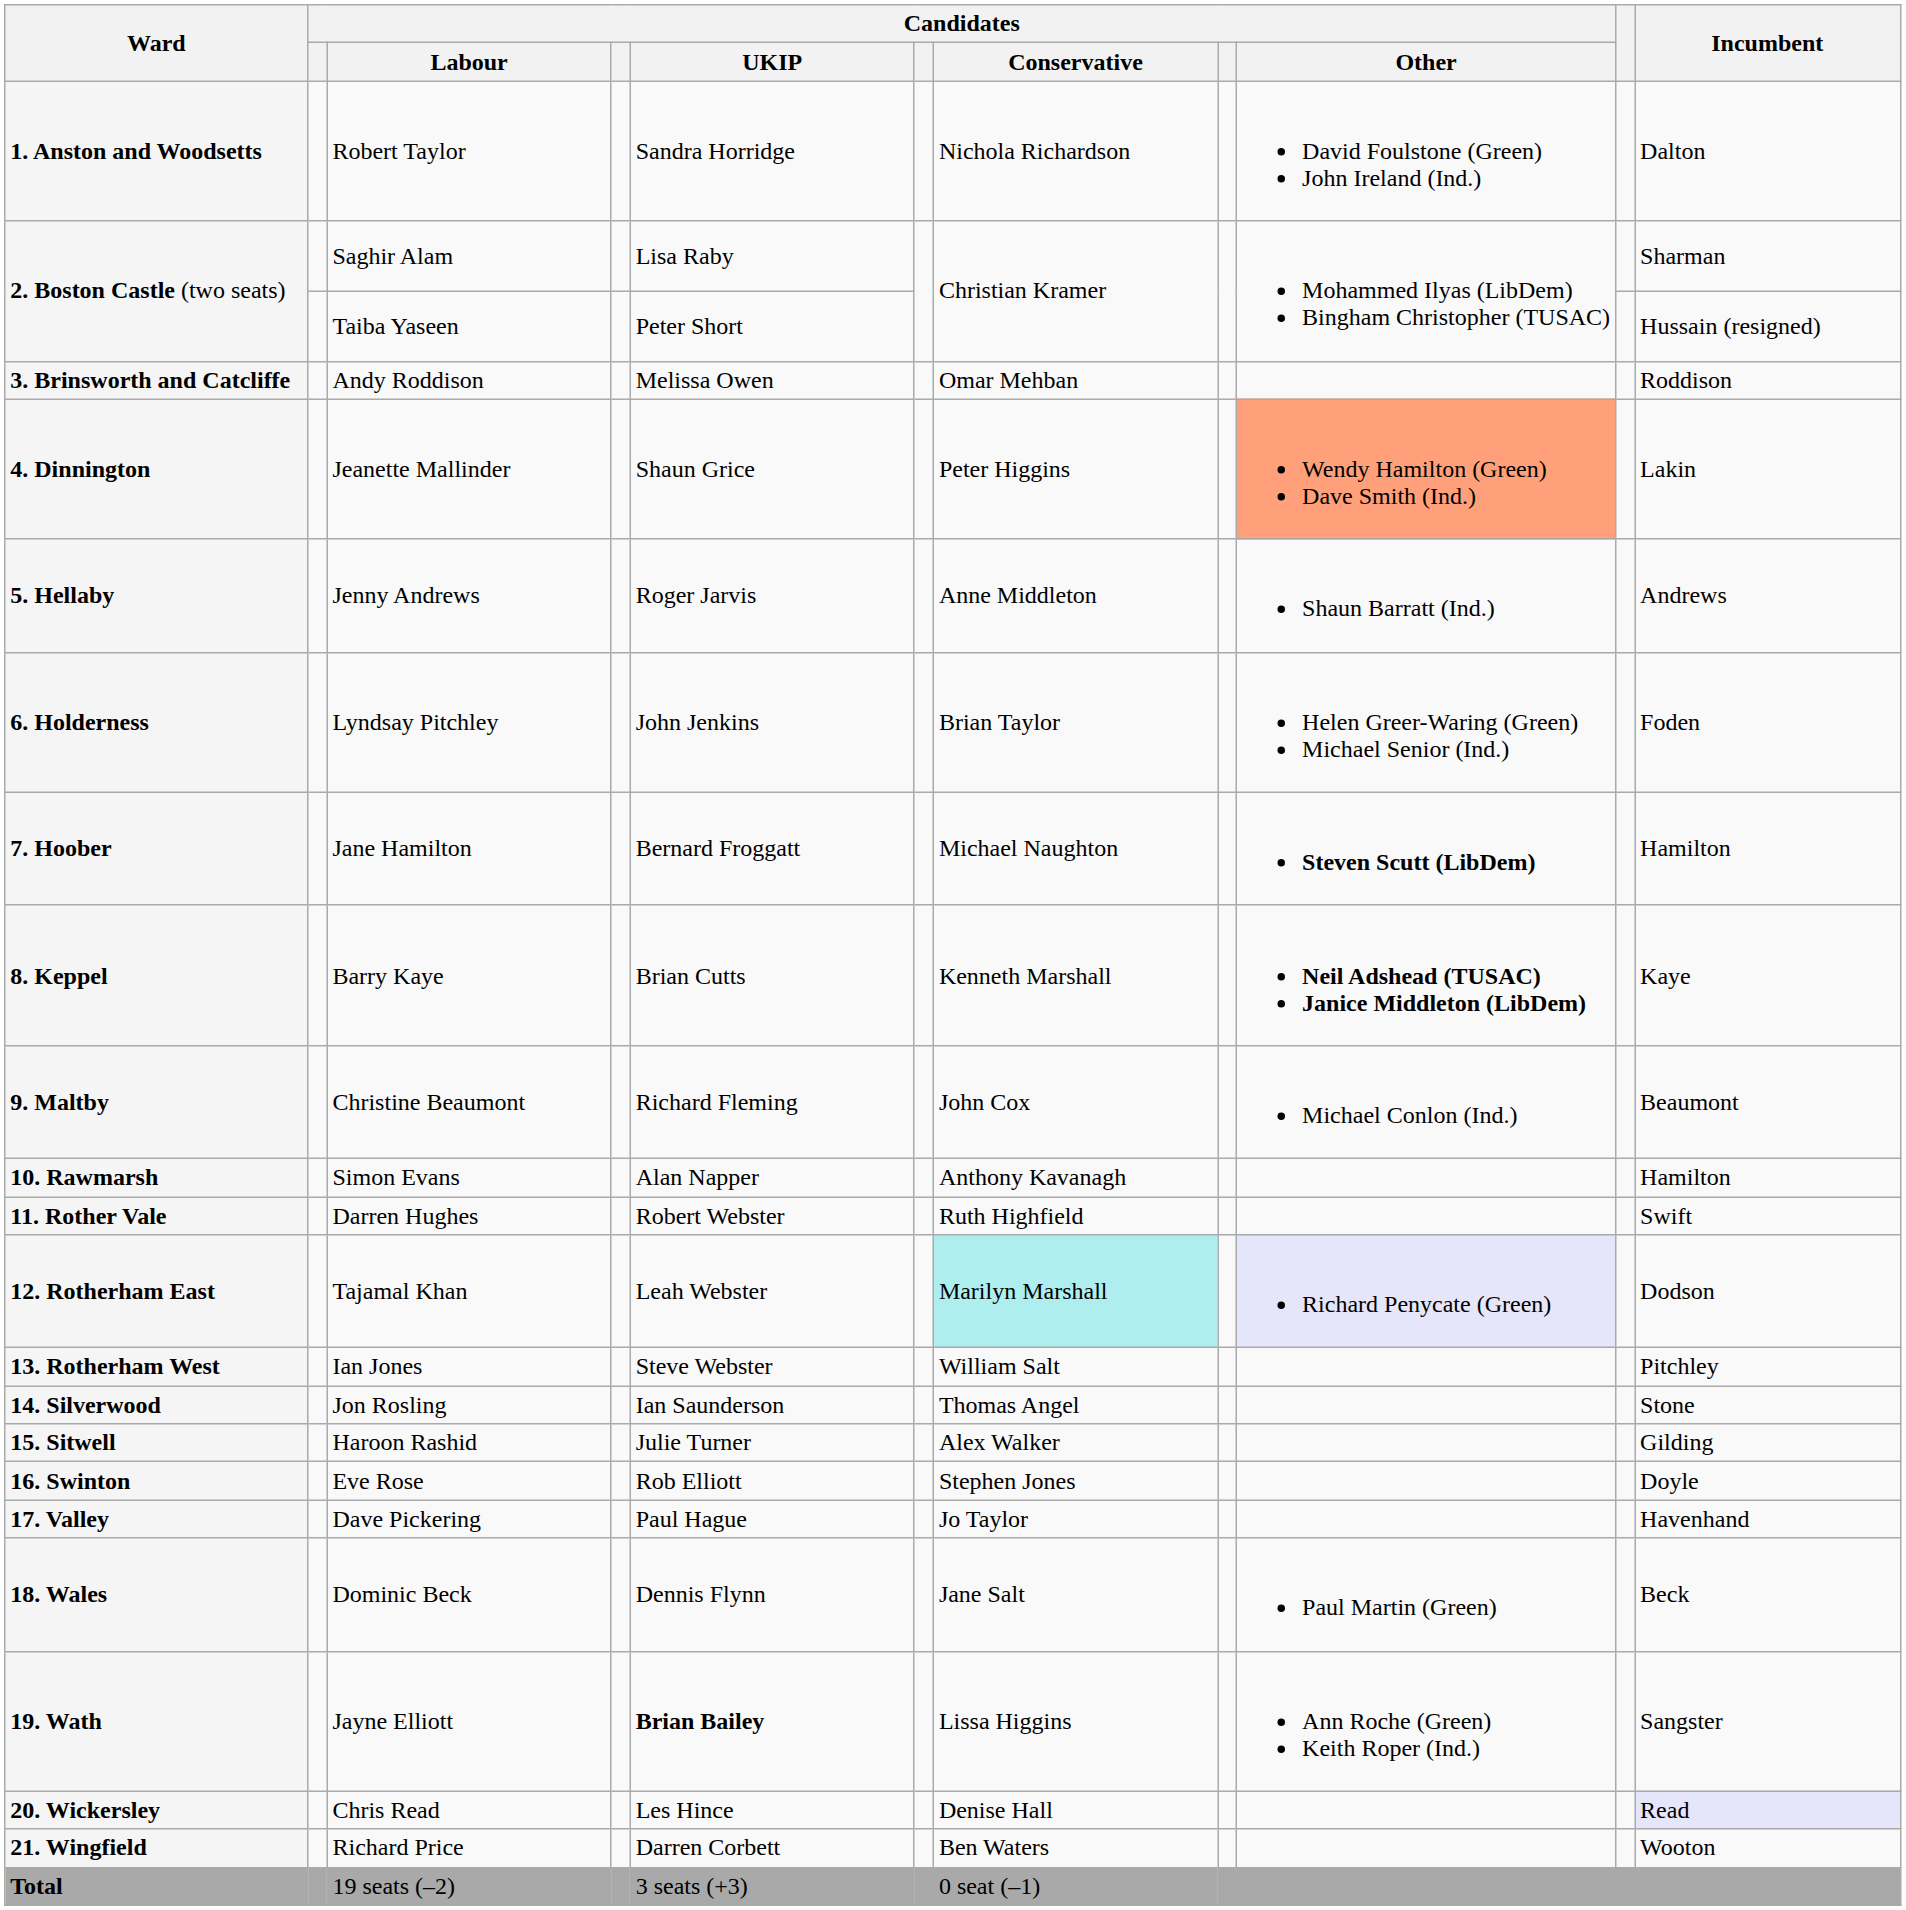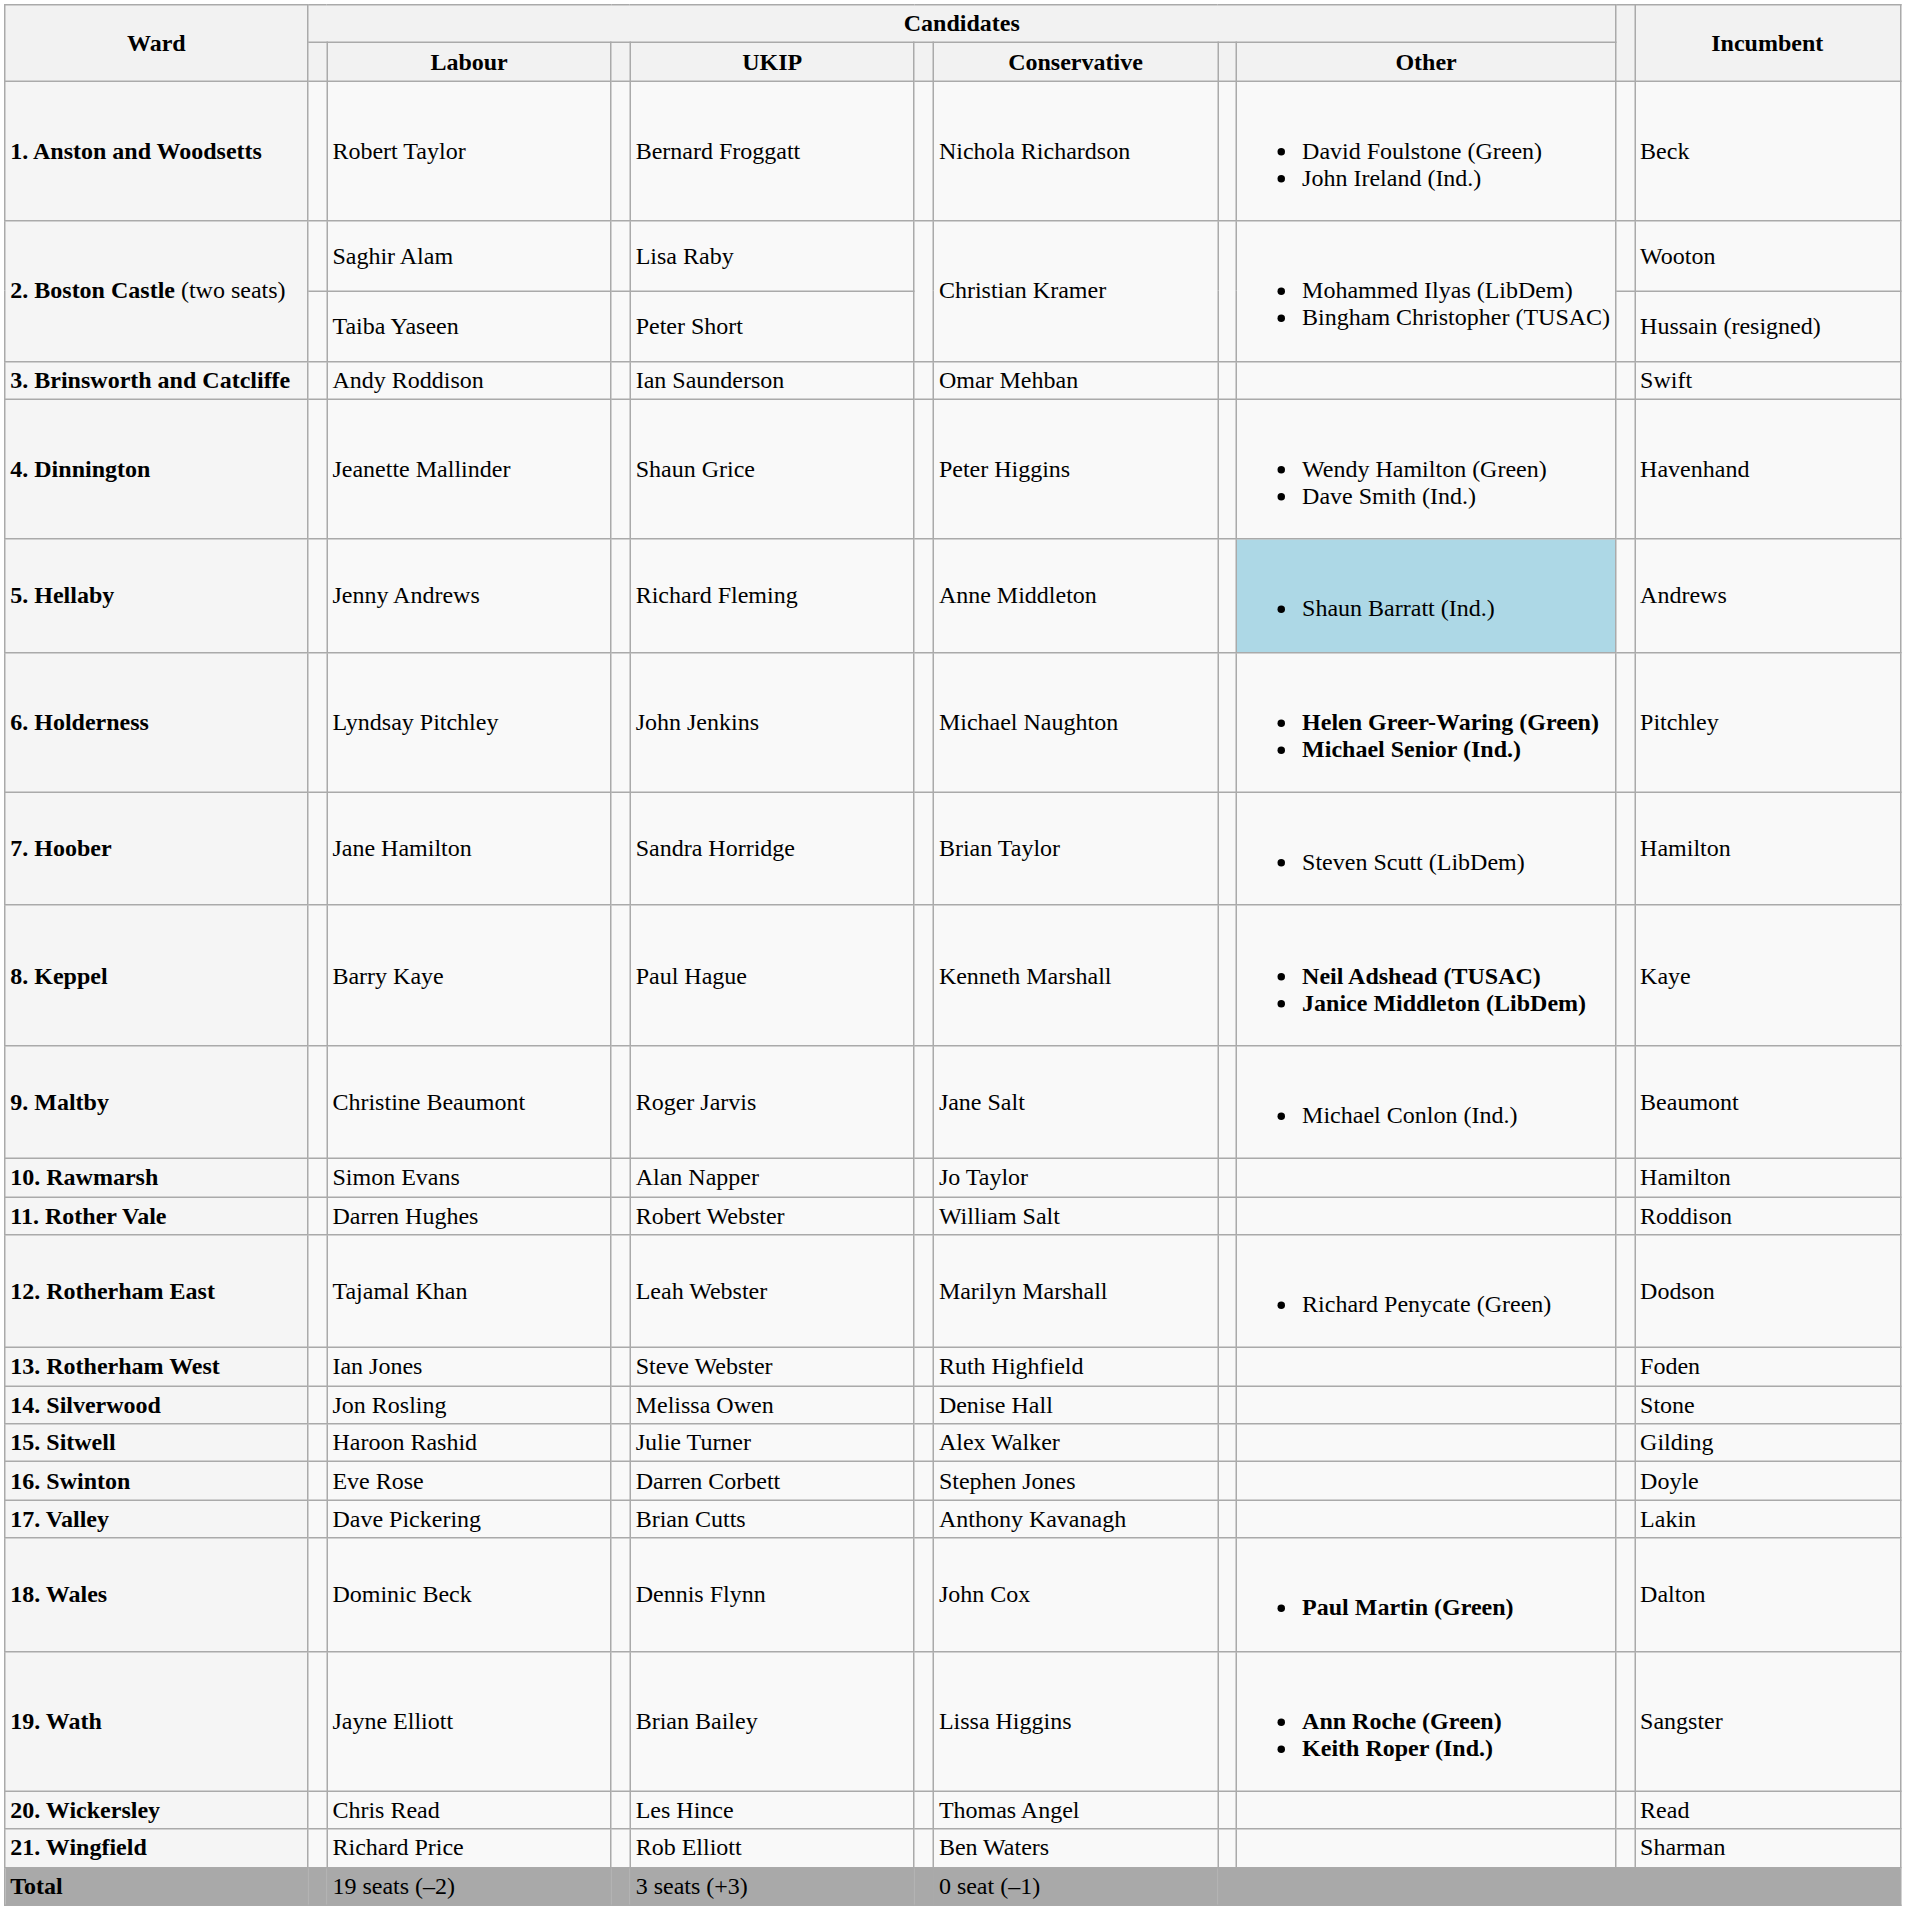(715, 150) Sandra Horridge -> (718, 150) Bernard Froggatt
(1673, 150) Dalton -> (1665, 150) Beck
(1683, 255) Sharman -> (1678, 255) Wooton
(705, 379) Melissa Owen -> (710, 379) Ian Saunderson
(1686, 379) Roddison -> (1666, 379) Swift
(1426, 483) lightsalmon background -> (1426, 483) no background
(1668, 468) Lakin -> (1695, 468) Havenhand
(696, 595) Roger Jarvis -> (717, 595) Richard Fleming
(1426, 609) no background -> (1426, 609) lightblue background
(999, 721) Brian Taylor -> (1029, 721) Michael Naughton
(1426, 736) normal -> (1426, 736) bold
(1670, 721) Foden -> (1679, 721) Pitchley
(718, 848) Bernard Froggatt -> (715, 848) Sandra Horridge
(1029, 848) Michael Naughton -> (999, 848) Brian Taylor
(1426, 862) bold -> (1426, 862) normal
(691, 975) Brian Cutts -> (691, 975) Paul Hague
(717, 1101) Richard Fleming -> (696, 1101) Roger Jarvis
(985, 1101) John Cox -> (982, 1101) Jane Salt
(1033, 1177) Anthony Kavanagh -> (983, 1177) Jo Taylor
(1011, 1215) Ruth Highfield -> (999, 1215) William Salt
(1666, 1215) Swift -> (1686, 1215) Roddison
(1023, 1290) paleturquoise background -> (1023, 1290) no background
(1426, 1305) lavender background -> (1426, 1305) no background
(999, 1366) William Salt -> (1011, 1366) Ruth Highfield
(1679, 1366) Pitchley -> (1670, 1366) Foden
(710, 1404) Ian Saunderson -> (705, 1404) Melissa Owen
(1009, 1404) Thomas Angel -> (996, 1404) Denise Hall
(689, 1480) Rob Elliott -> (708, 1480) Darren Corbett
(691, 1518) Paul Hague -> (691, 1518) Brian Cutts
(983, 1518) Jo Taylor -> (1033, 1518) Anthony Kavanagh
(1695, 1518) Havenhand -> (1668, 1518) Lakin
(982, 1594) Jane Salt -> (985, 1594) John Cox
(1426, 1608) normal -> (1426, 1608) bold
(1665, 1594) Beck -> (1673, 1594) Dalton
(700, 1720) bold -> (697, 1720) normal
(1426, 1735) normal -> (1426, 1735) bold
(996, 1809) Denise Hall -> (1009, 1809) Thomas Angel
(1665, 1809) lavender background -> (1665, 1809) no background
(708, 1847) Darren Corbett -> (689, 1847) Rob Elliott
(1678, 1847) Wooton -> (1683, 1847) Sharman
